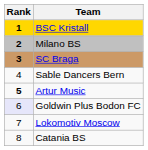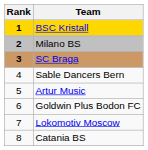(19, 91) bold -> (19, 91) normal
(19, 106) lavender background -> (19, 106) no background
